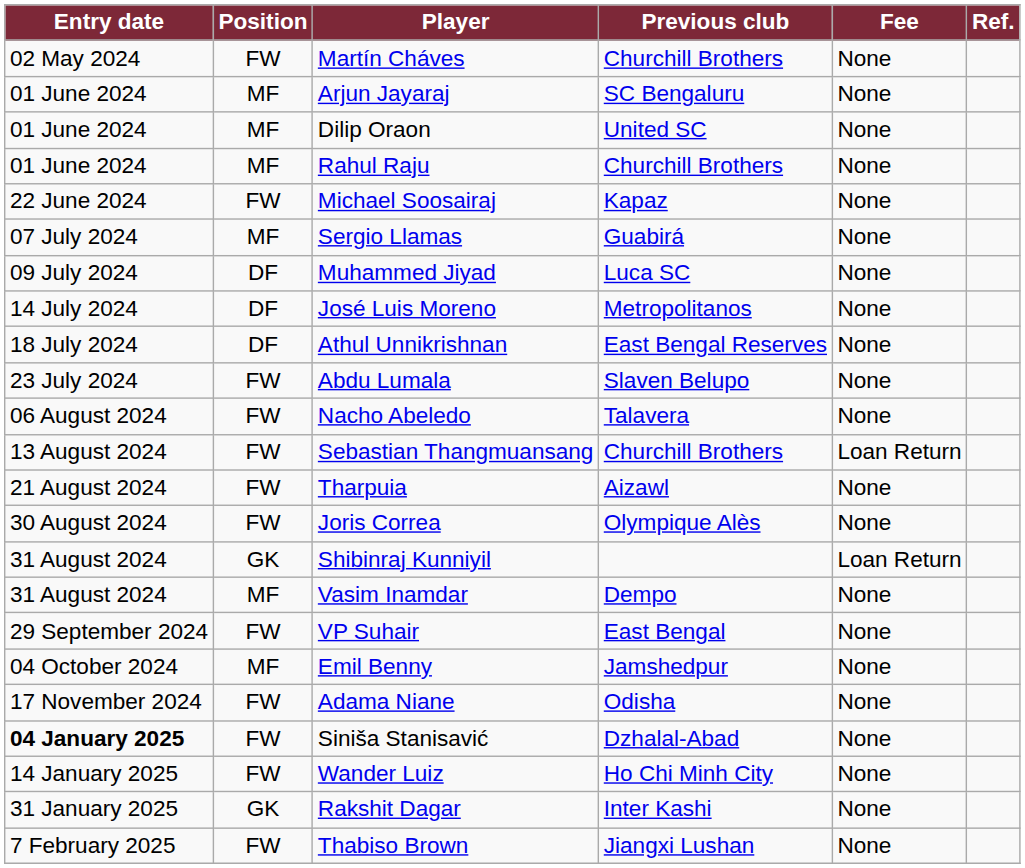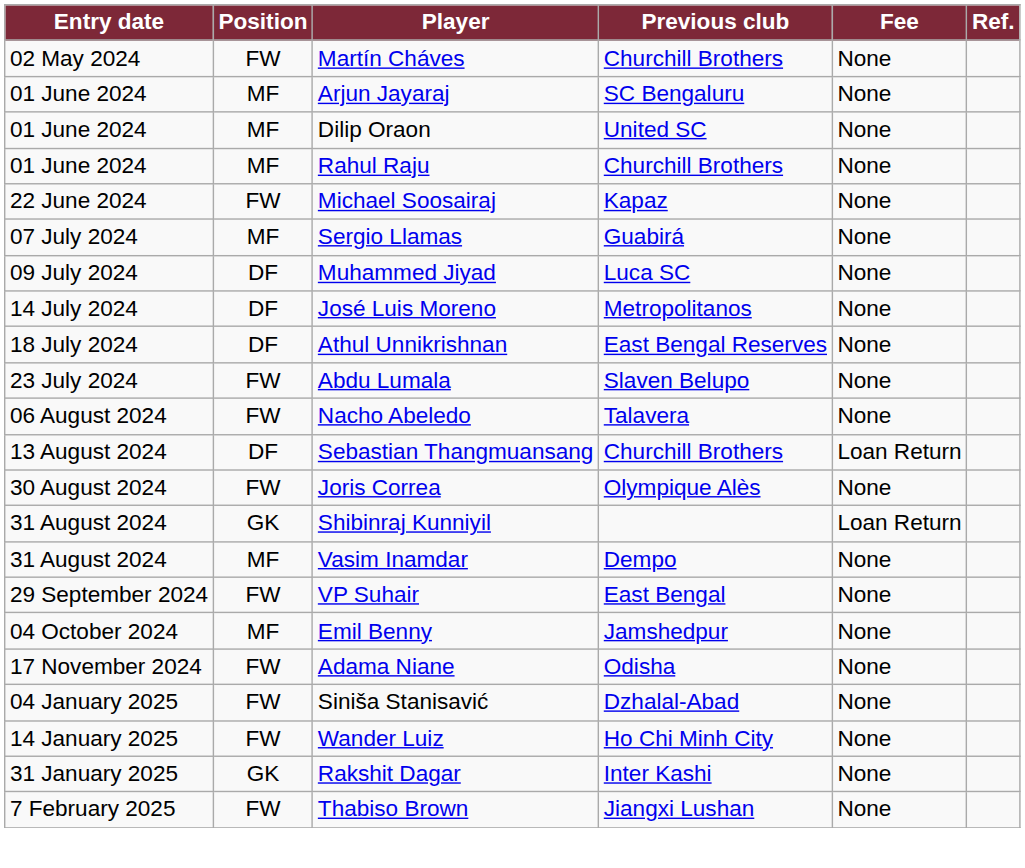(263, 451) FW -> (263, 451) DF
- row: (362, 487)
(97, 737) bold -> (94, 702) normal
